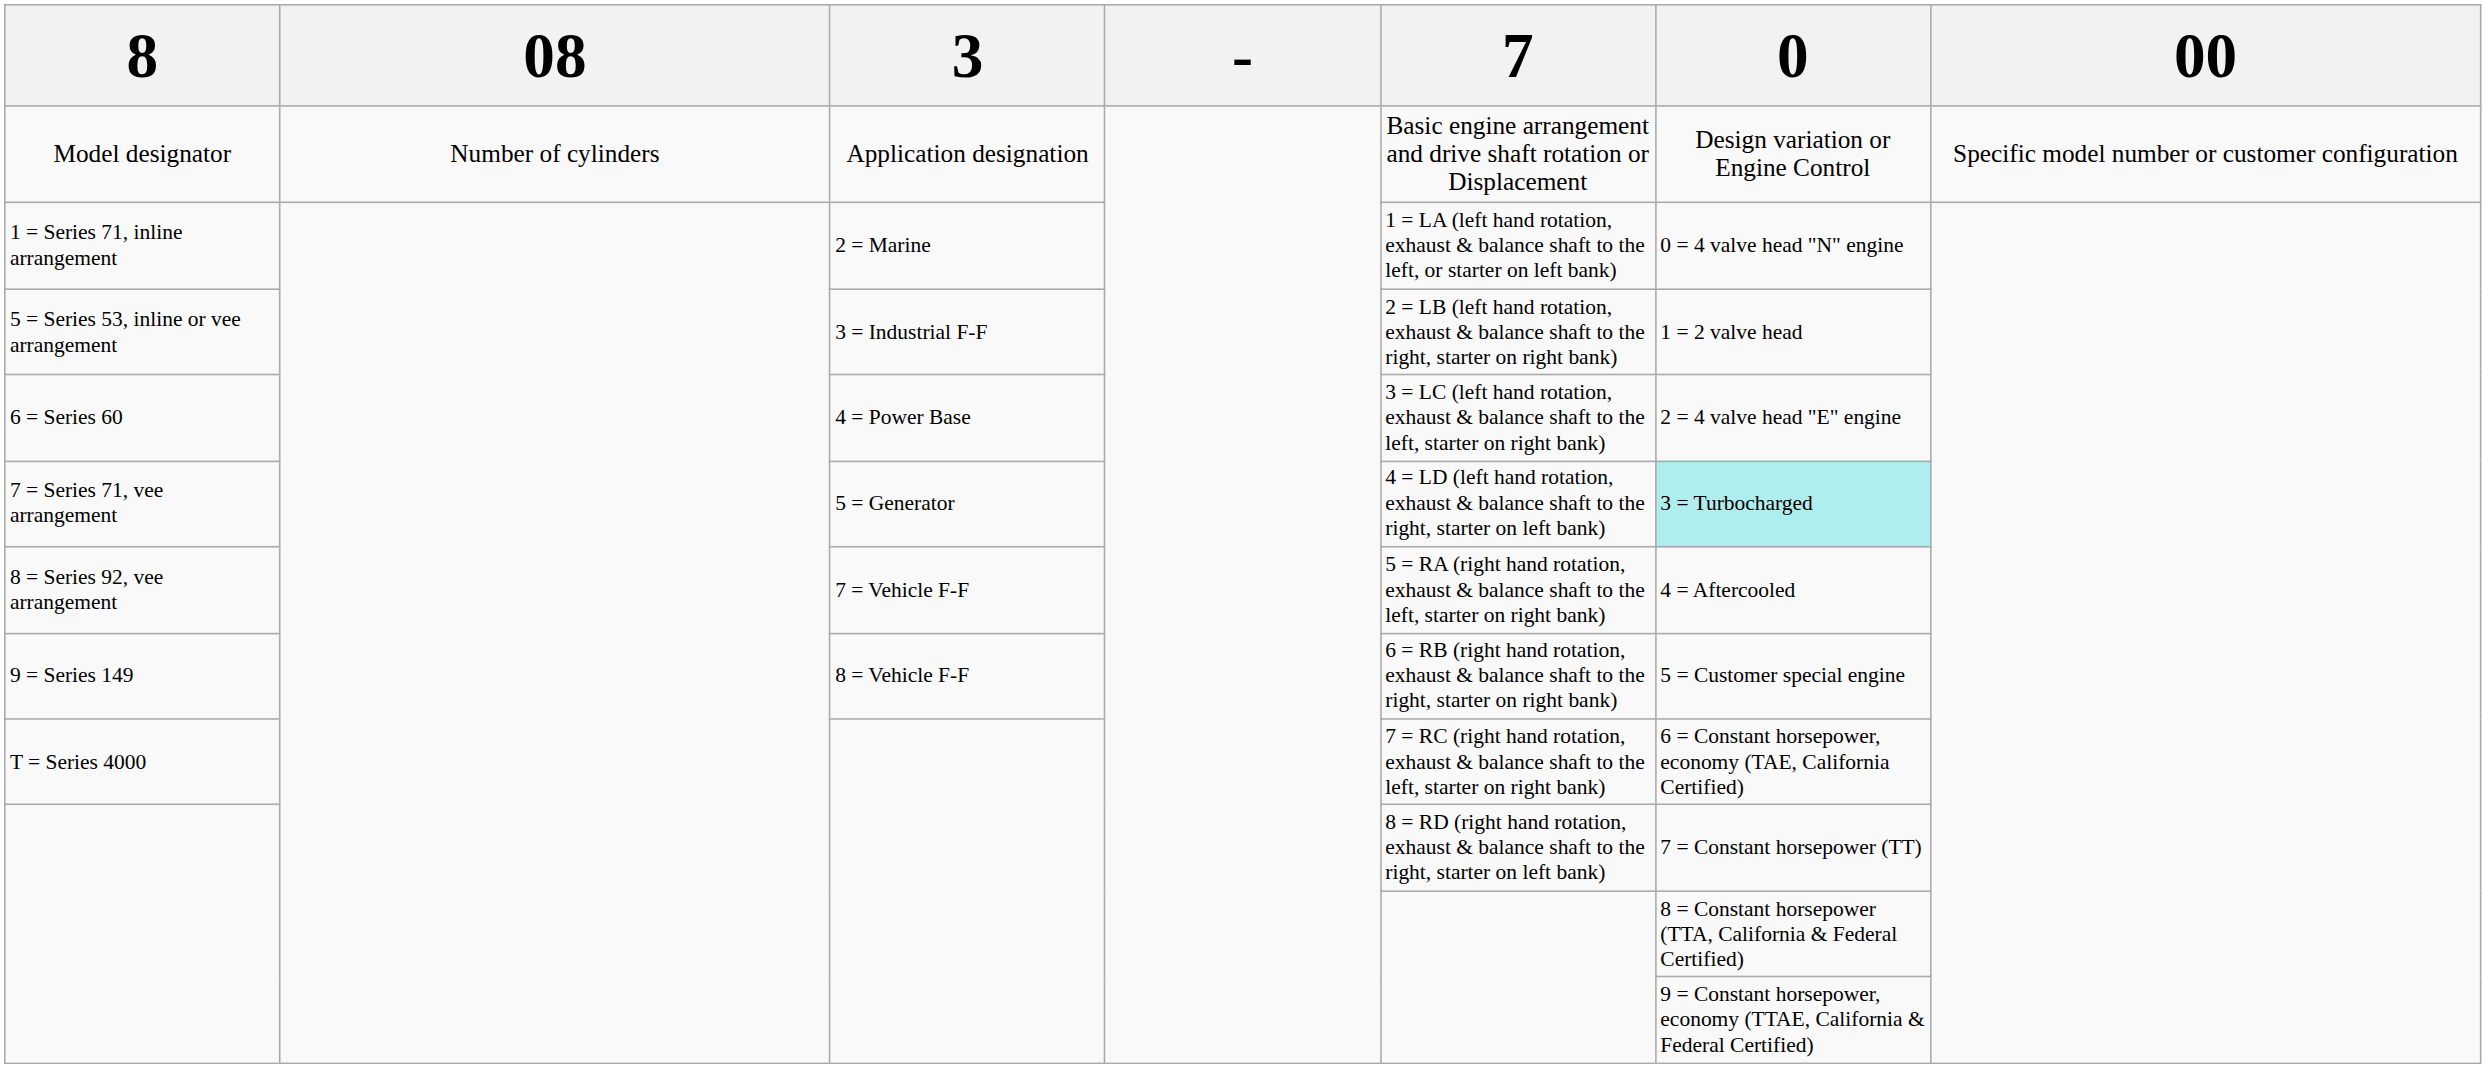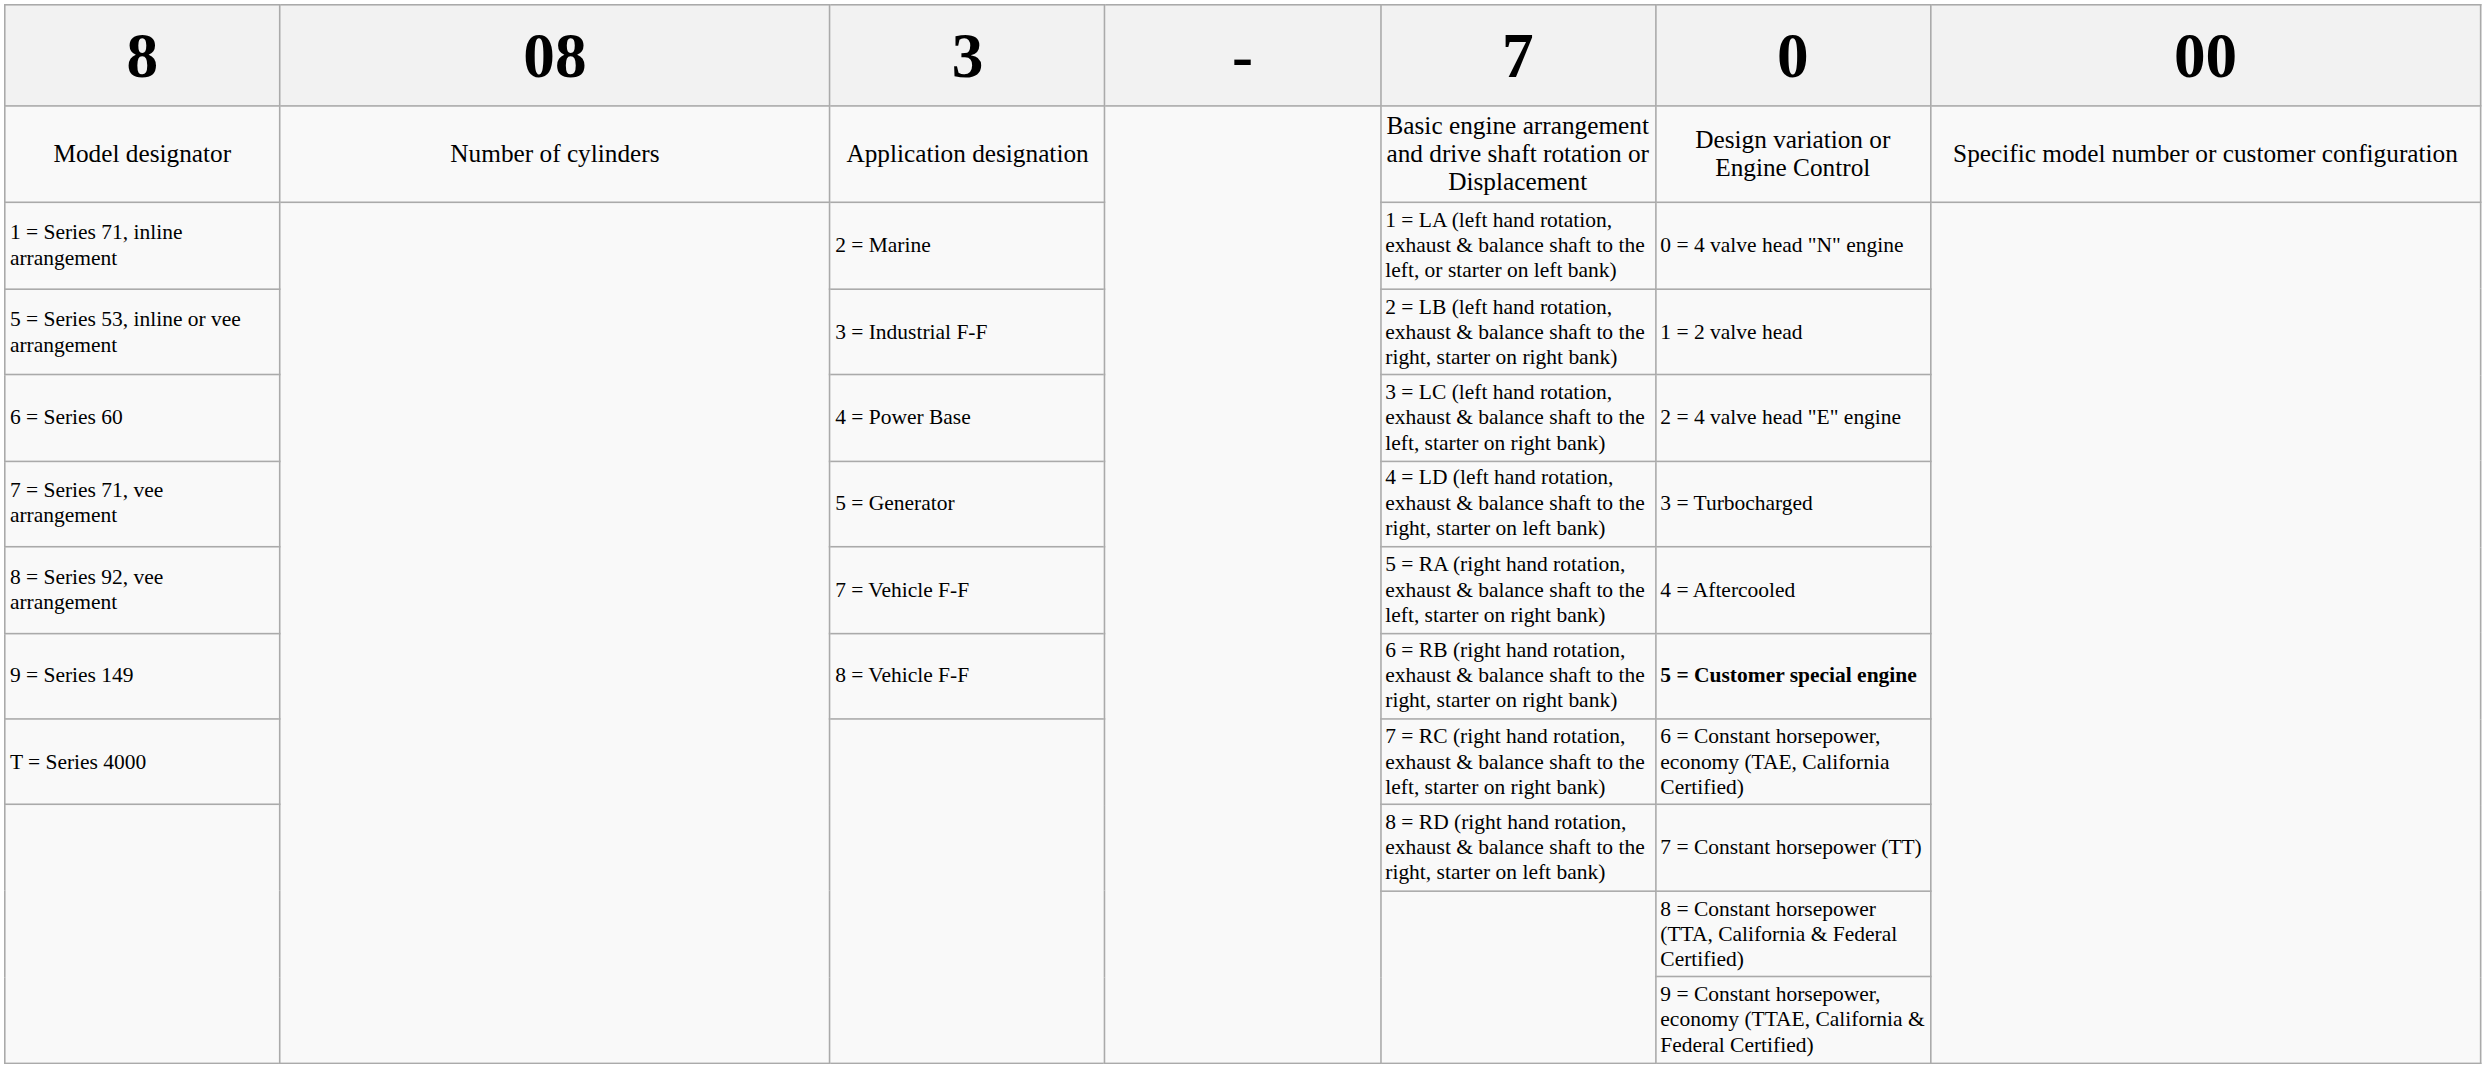(1737, 503) paleturquoise background -> (1737, 503) no background
(1783, 675) normal -> (1789, 675) bold
